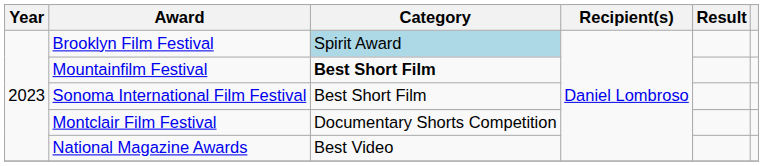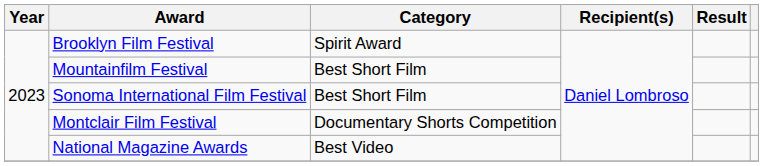(358, 43) lightblue background -> (358, 43) no background
(375, 69) bold -> (370, 69) normal
